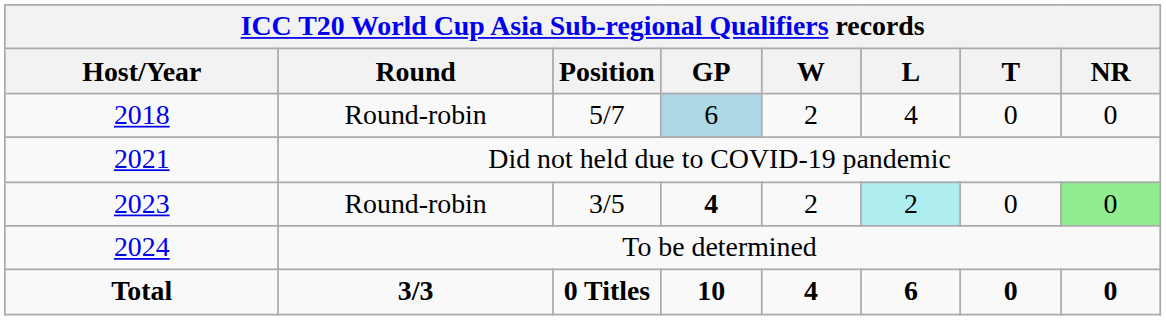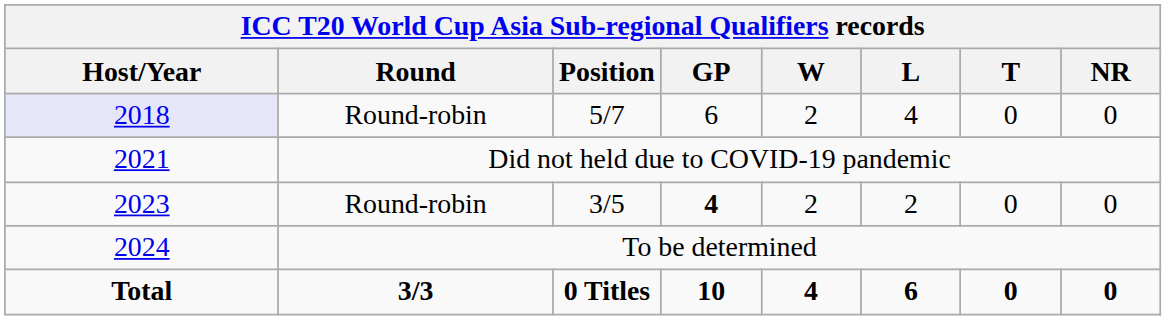(142, 114) no background -> (142, 114) lavender background
(711, 114) lightblue background -> (711, 114) no background
(911, 203) paleturquoise background -> (911, 203) no background
(1111, 203) lightgreen background -> (1111, 203) no background
